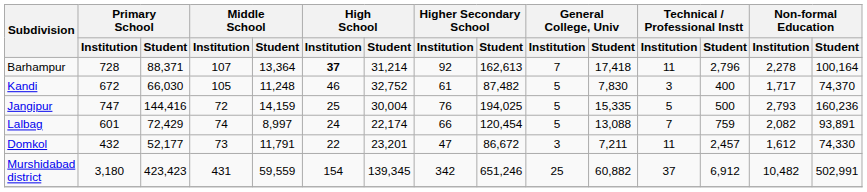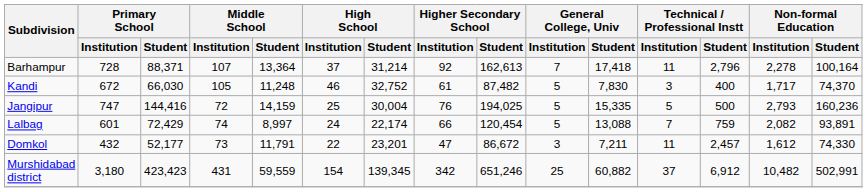(333, 67) bold -> (333, 67) normal
